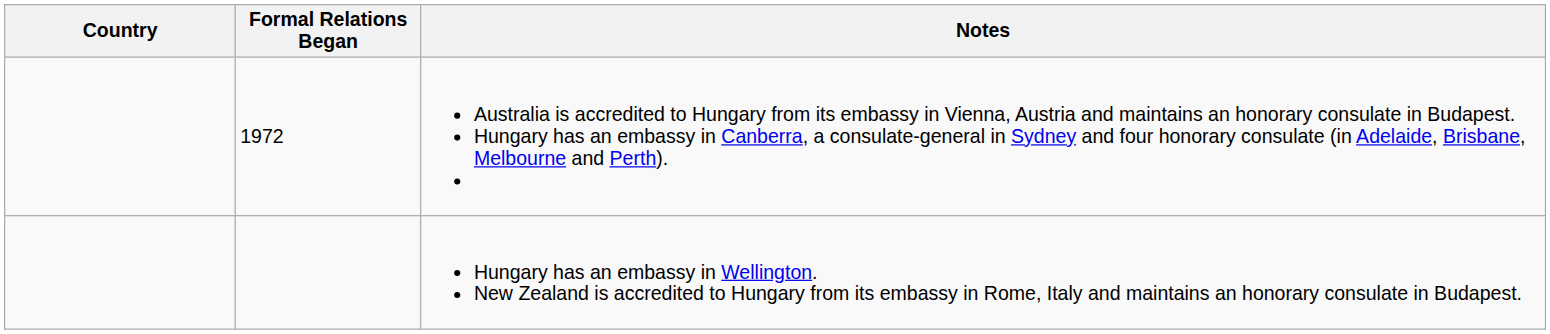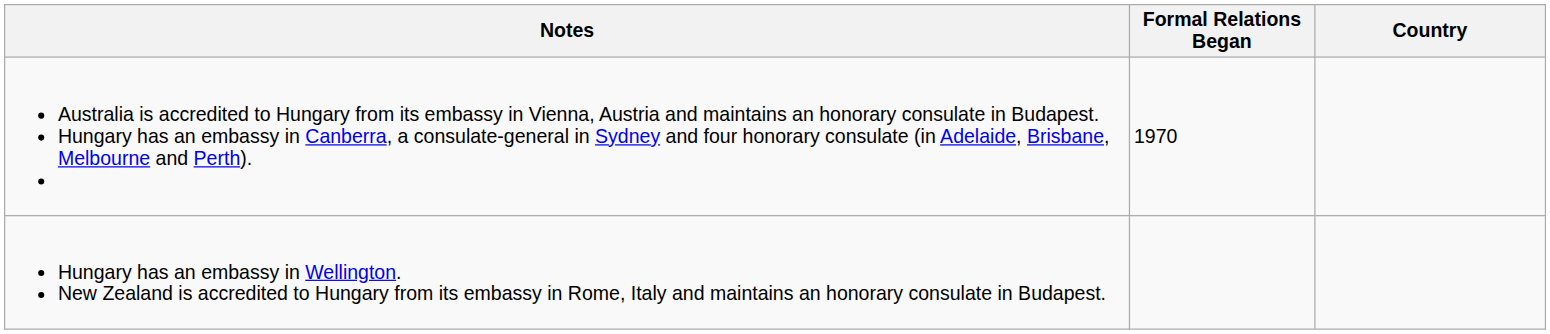columns swapped: (120, 30) <-> (983, 30)
(262, 136) 1972 -> (1156, 136) 1970
